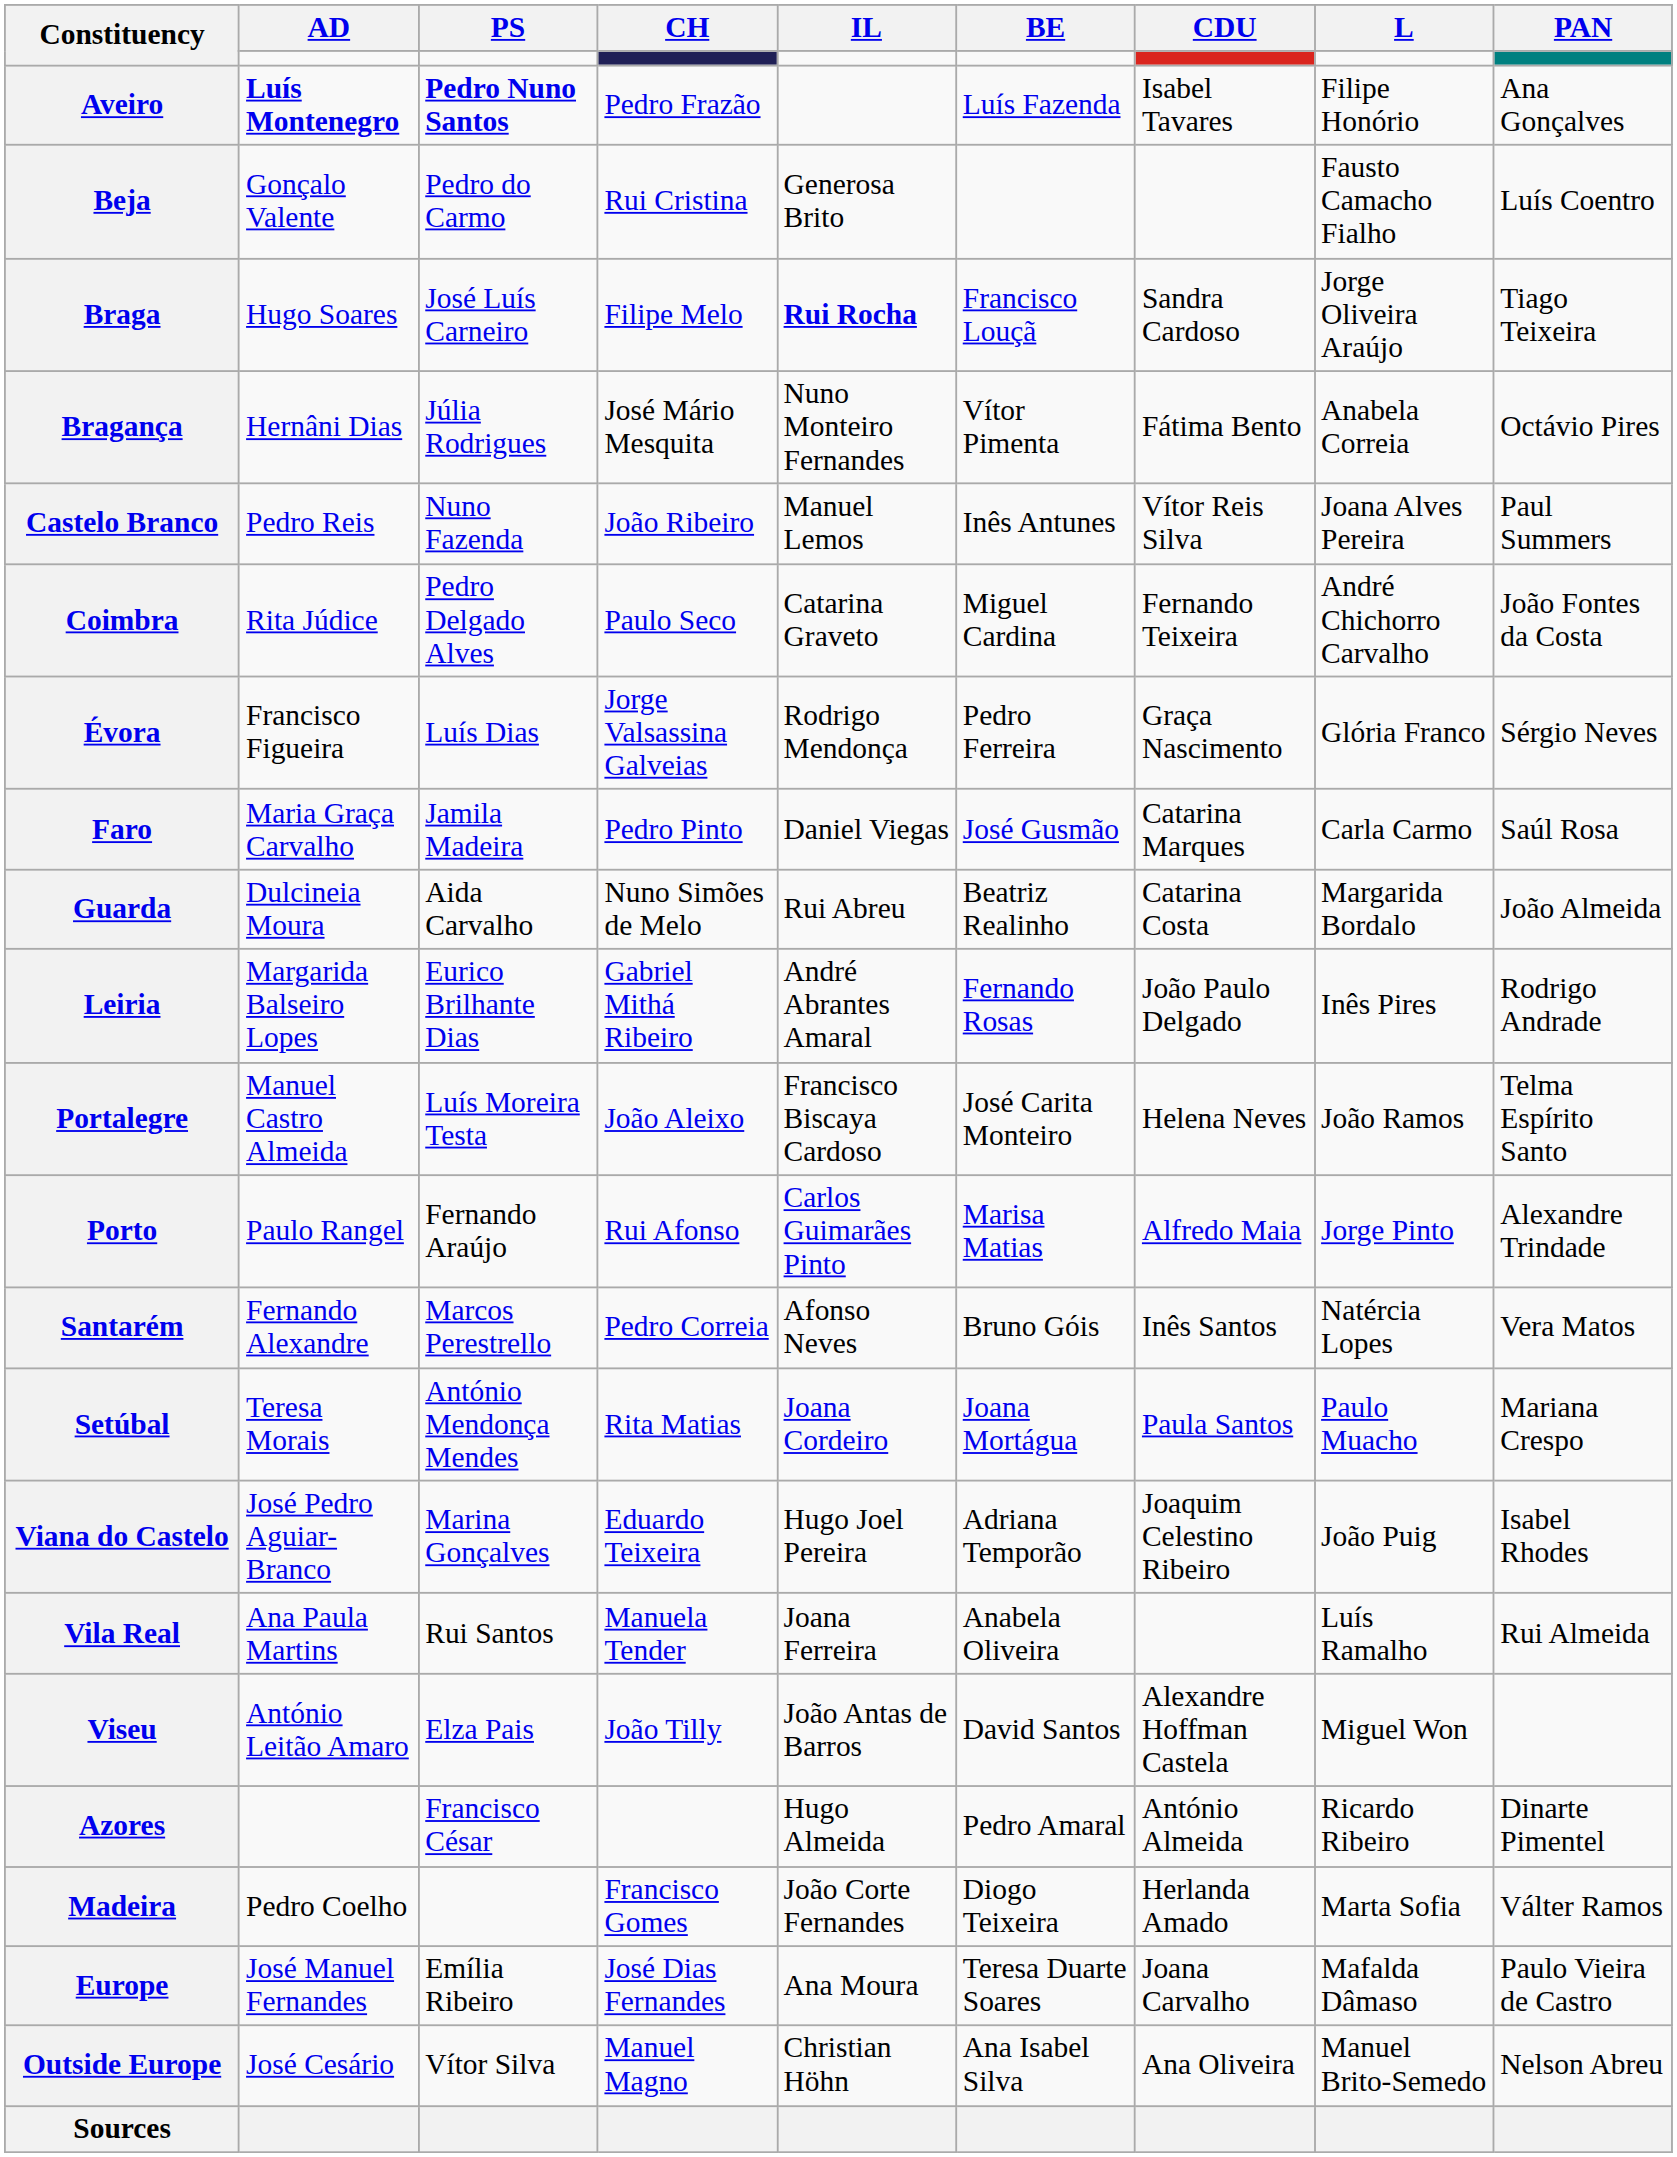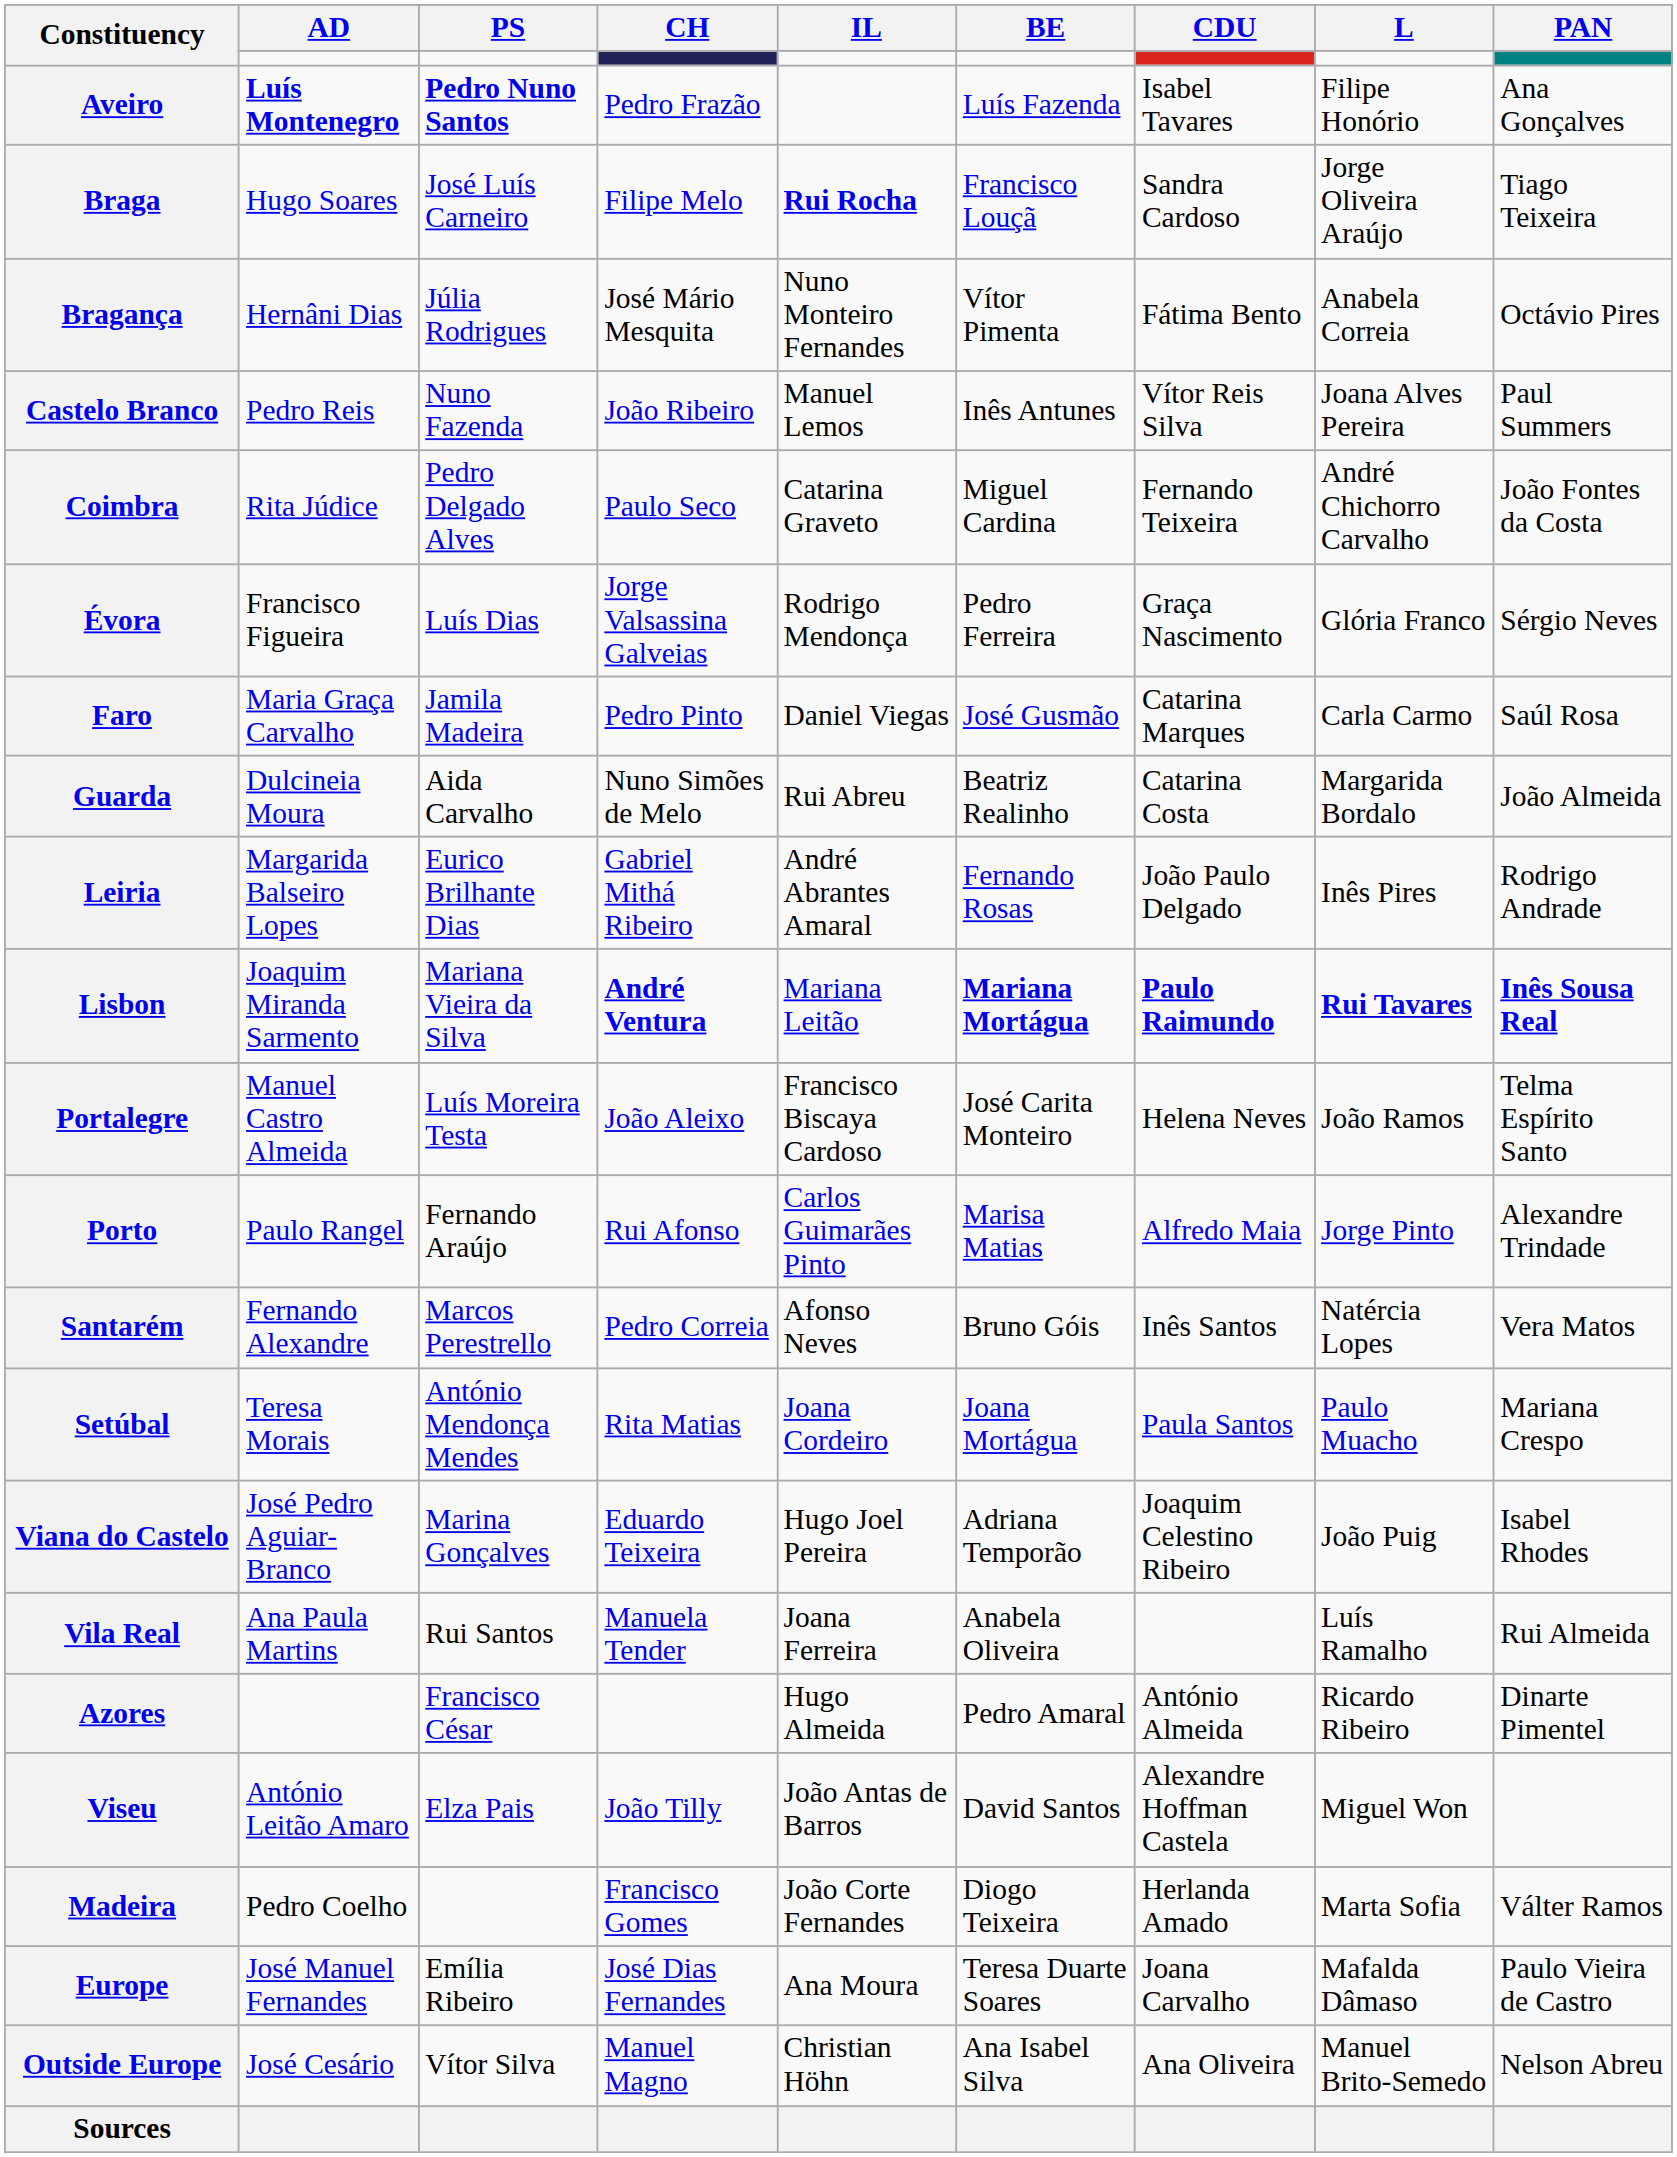- row: (122, 201)
+ row: (122, 1005)
rows swapped: (122, 1729) <-> (122, 1825)
